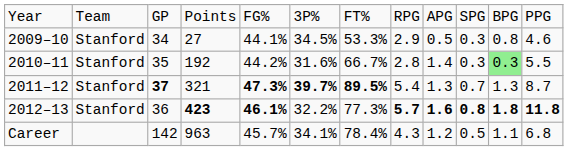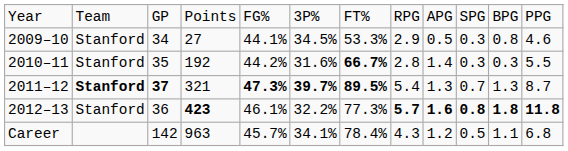(365, 63) normal -> (365, 63) bold
(505, 63) lightgreen background -> (505, 63) no background
(110, 87) normal -> (110, 87) bold
(265, 110) bold -> (265, 110) normal
